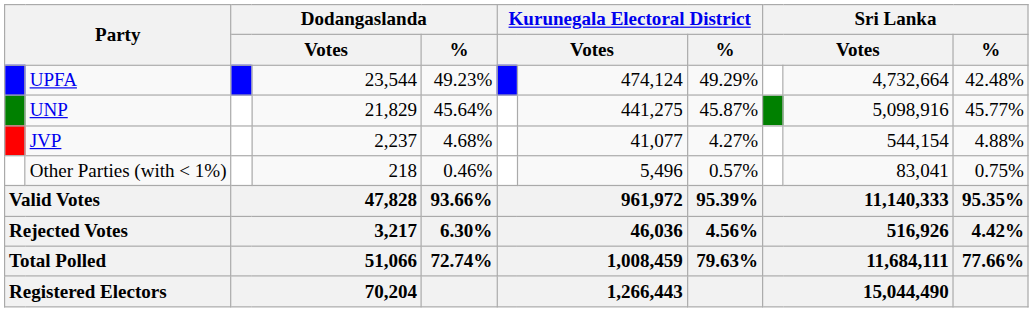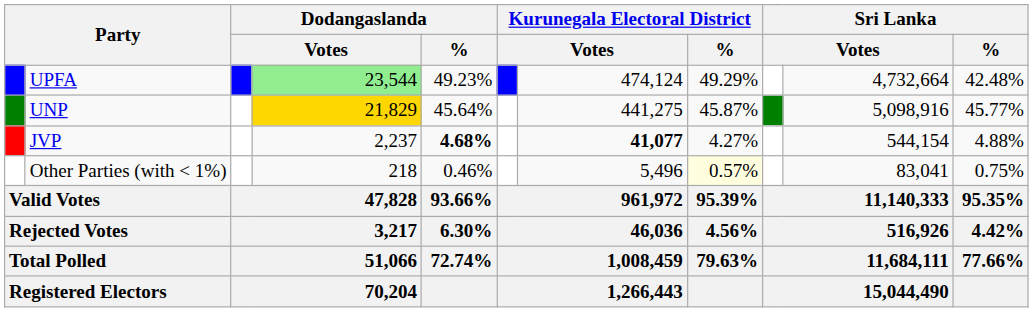(391, 79) no background -> (391, 79) lightgreen background
(391, 110) no background -> (391, 110) gold background
(468, 140) normal -> (466, 140) bold
(657, 140) normal -> (657, 140) bold
(734, 170) no background -> (734, 170) lightyellow background
